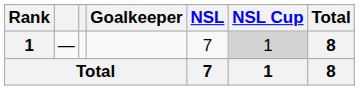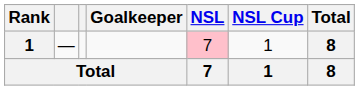(207, 44) no background -> (207, 44) pink background
(268, 44) lightgrey background -> (268, 44) no background
